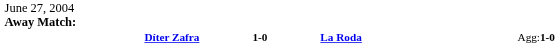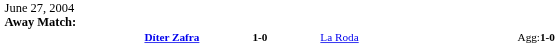(341, 38) bold -> (340, 38) normal
